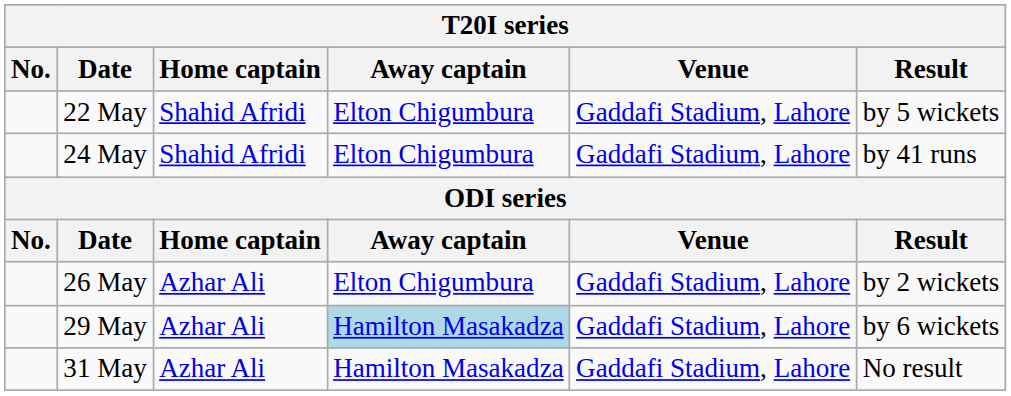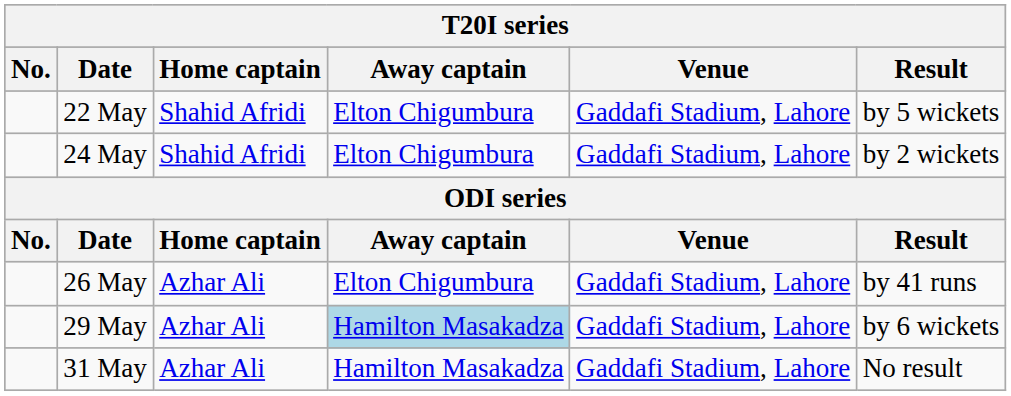(920, 154) by 41 runs -> (931, 154) by 2 wickets
(931, 283) by 2 wickets -> (920, 283) by 41 runs
